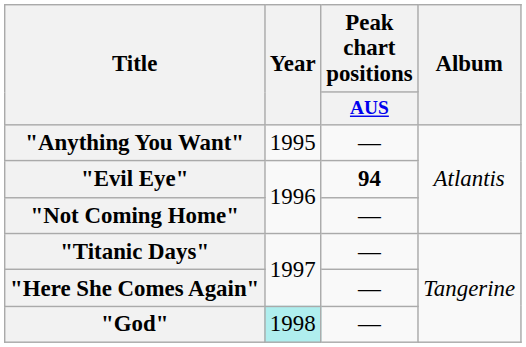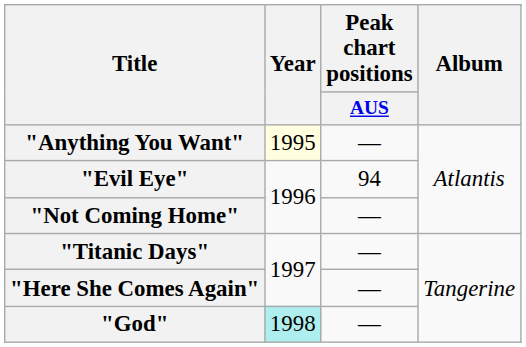(293, 142) no background -> (293, 142) lightyellow background
(369, 178) bold -> (369, 178) normal
